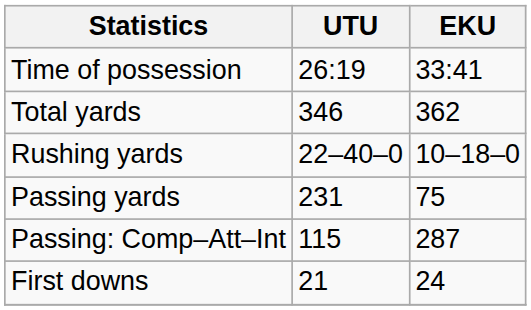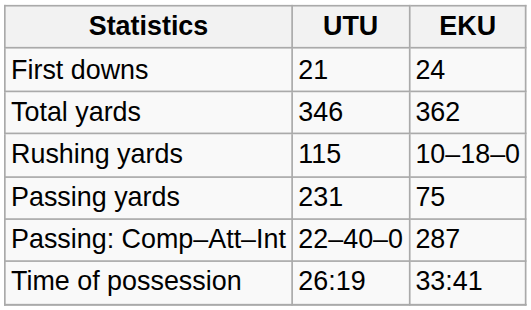rows swapped: (80, 282) <-> (126, 69)
(351, 154) 22–40–0 -> (320, 154) 115
(320, 239) 115 -> (351, 239) 22–40–0
